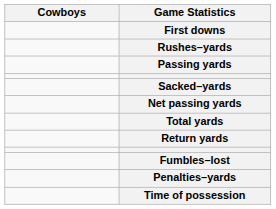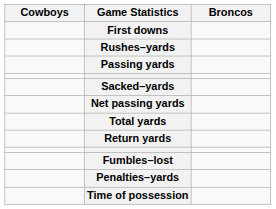+ column: (231, 13)
